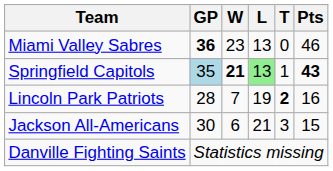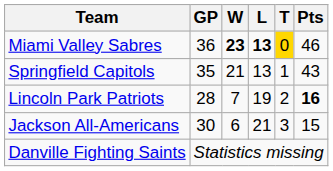(206, 44) bold -> (206, 44) normal
(235, 44) normal -> (235, 44) bold
(262, 44) normal -> (262, 44) bold
(284, 44) no background -> (284, 44) gold background
(206, 71) lightblue background -> (206, 71) no background
(235, 71) bold -> (235, 71) normal
(262, 71) lightgreen background -> (262, 71) no background
(311, 71) bold -> (311, 71) normal
(284, 98) bold -> (284, 98) normal
(311, 98) normal -> (311, 98) bold
